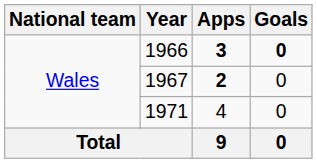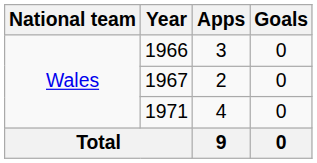(221, 50) bold -> (221, 50) normal
(281, 50) bold -> (281, 50) normal
(221, 81) bold -> (221, 81) normal
